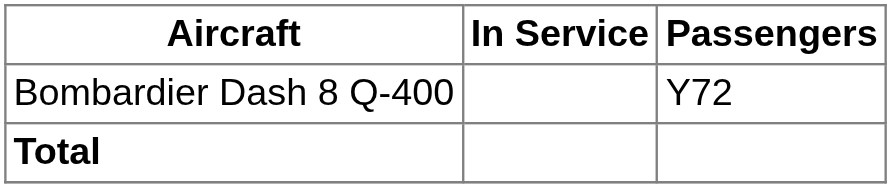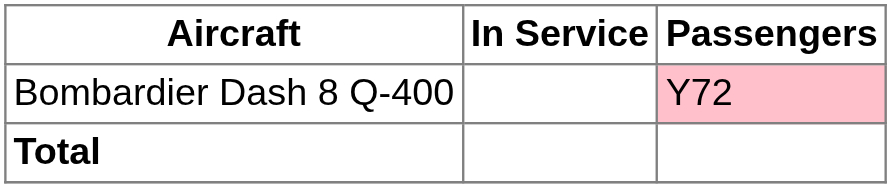(699, 92) no background -> (699, 92) pink background
